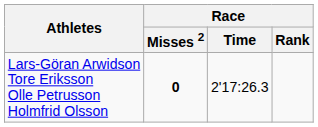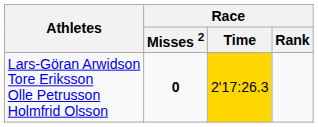(240, 88) no background -> (240, 88) gold background
